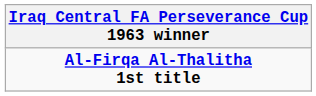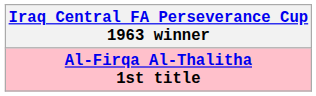(158, 70) no background -> (158, 70) pink background
